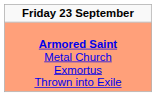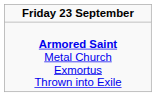(78, 63) lightsalmon background -> (78, 63) no background
